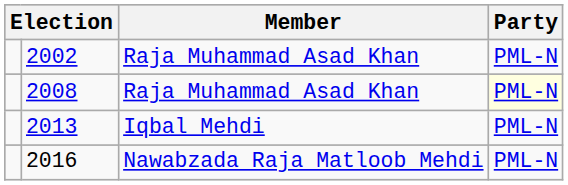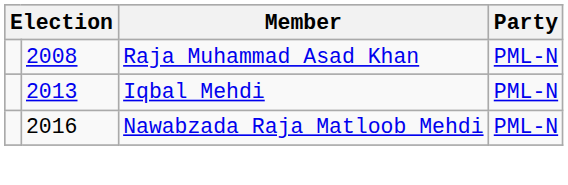- row: (52, 57)
(526, 92) lightyellow background -> (526, 57) no background
